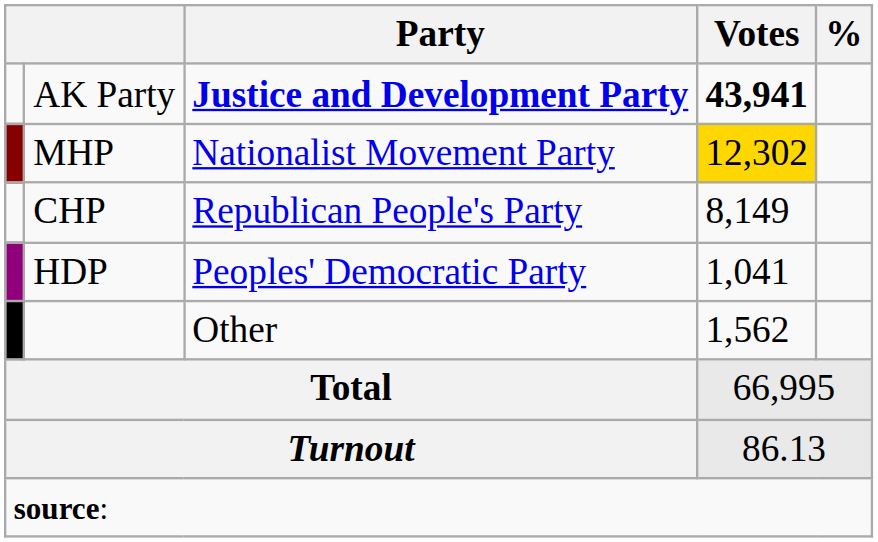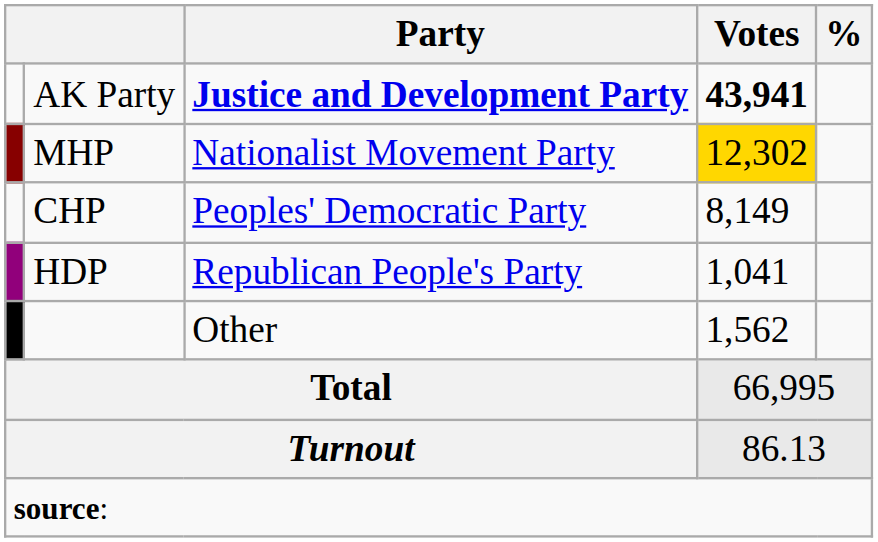(387, 211) Republican People's Party -> (389, 211) Peoples' Democratic Party
(389, 270) Peoples' Democratic Party -> (387, 270) Republican People's Party
